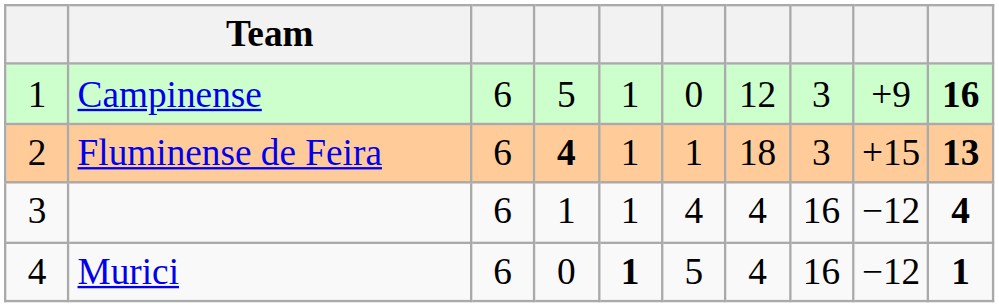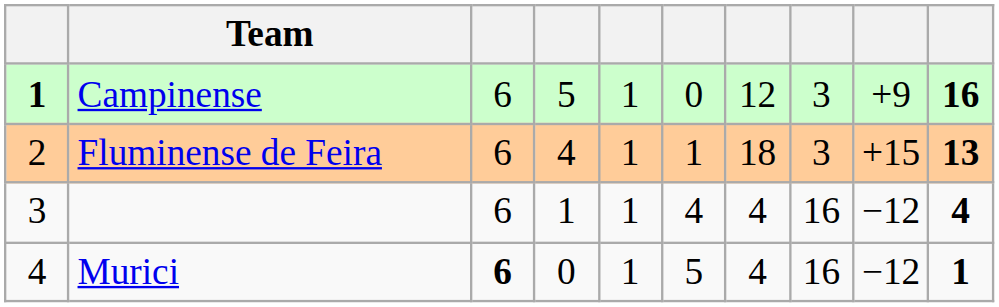(37, 93) normal -> (37, 93) bold
(566, 152) bold -> (566, 152) normal
(502, 270) normal -> (502, 270) bold
(630, 270) bold -> (630, 270) normal
